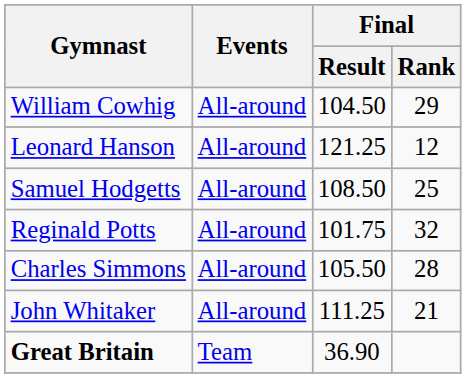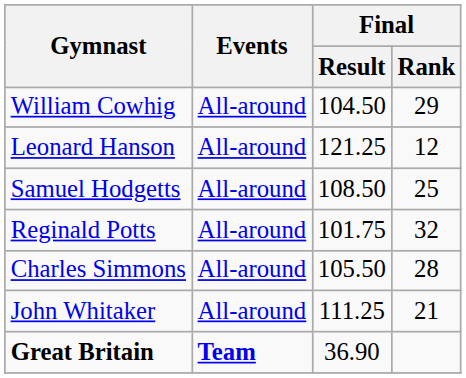(225, 352) normal -> (227, 352) bold
